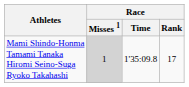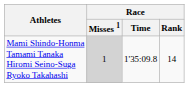(172, 59) 17 -> (172, 59) 14
